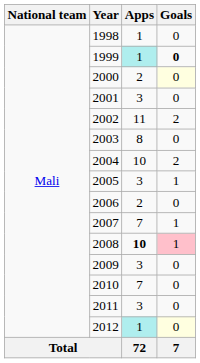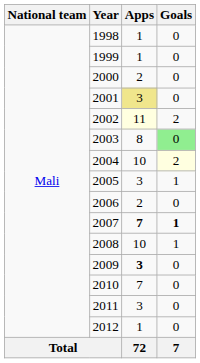(139, 56) paleturquoise background -> (139, 56) no background
(176, 56) bold -> (176, 56) normal
(176, 77) lightyellow background -> (176, 77) no background
(139, 98) no background -> (139, 98) khaki background
(139, 118) no background -> (139, 118) lightyellow background
(176, 139) no background -> (176, 139) lightgreen background
(176, 160) no background -> (176, 160) lightyellow background
(139, 222) normal -> (139, 222) bold
(176, 222) normal -> (176, 222) bold
(139, 243) bold -> (139, 243) normal
(176, 243) pink background -> (176, 243) no background
(139, 264) normal -> (139, 264) bold
(139, 327) paleturquoise background -> (139, 327) no background
(176, 327) lightyellow background -> (176, 327) no background
